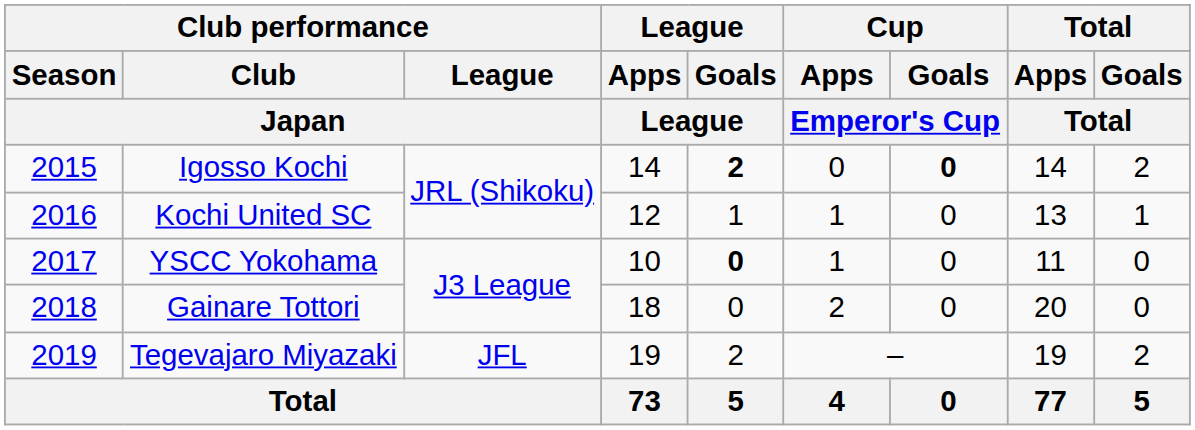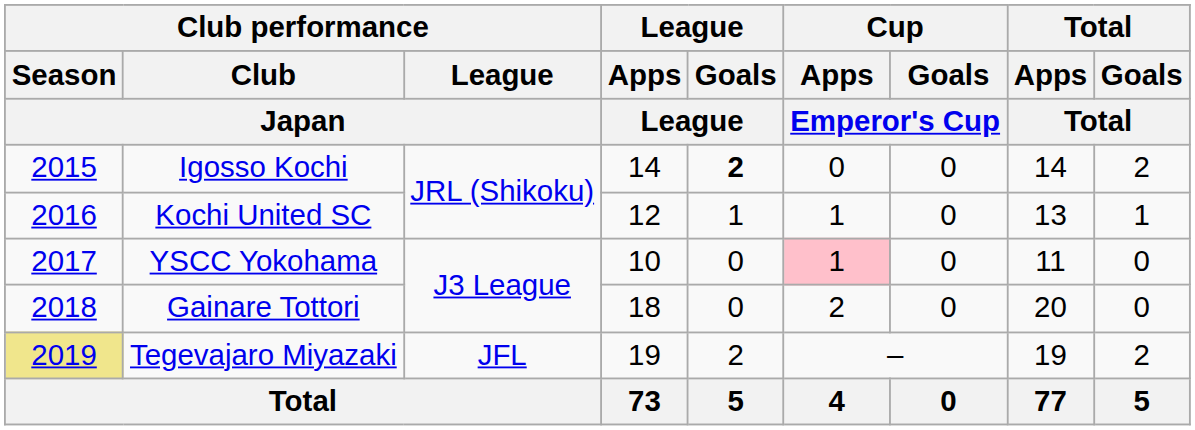(948, 167) bold -> (948, 167) normal
(736, 261) bold -> (736, 261) normal
(837, 261) no background -> (837, 261) pink background
(64, 354) no background -> (64, 354) khaki background
